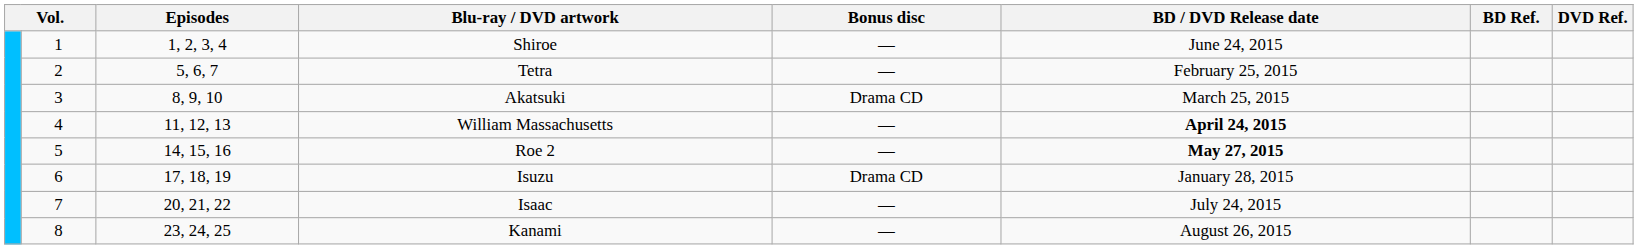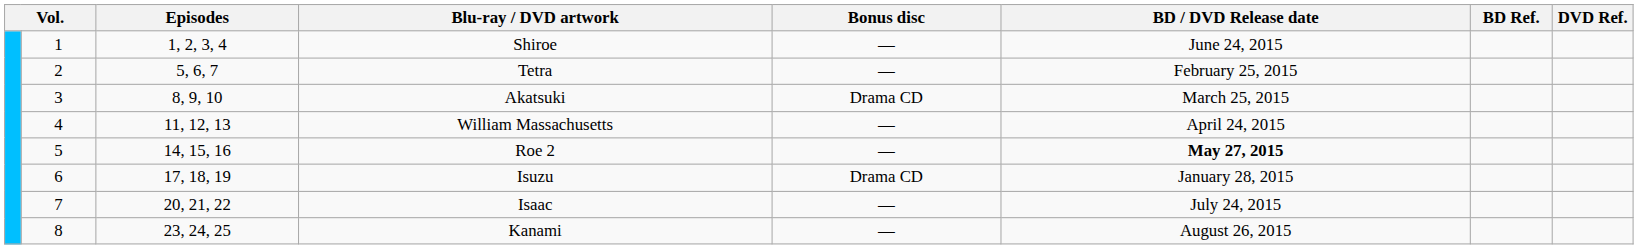(1236, 124) bold -> (1236, 124) normal
